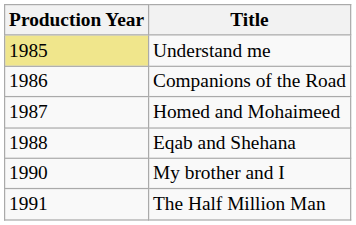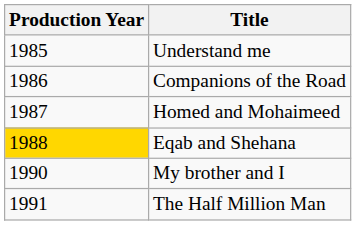(28, 50) khaki background -> (28, 50) no background
(28, 142) no background -> (28, 142) gold background
